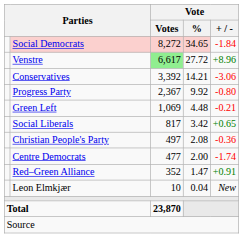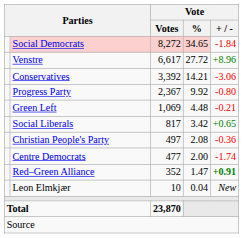(169, 60) lightgreen background -> (169, 60) no background
(224, 172) normal -> (224, 172) bold
